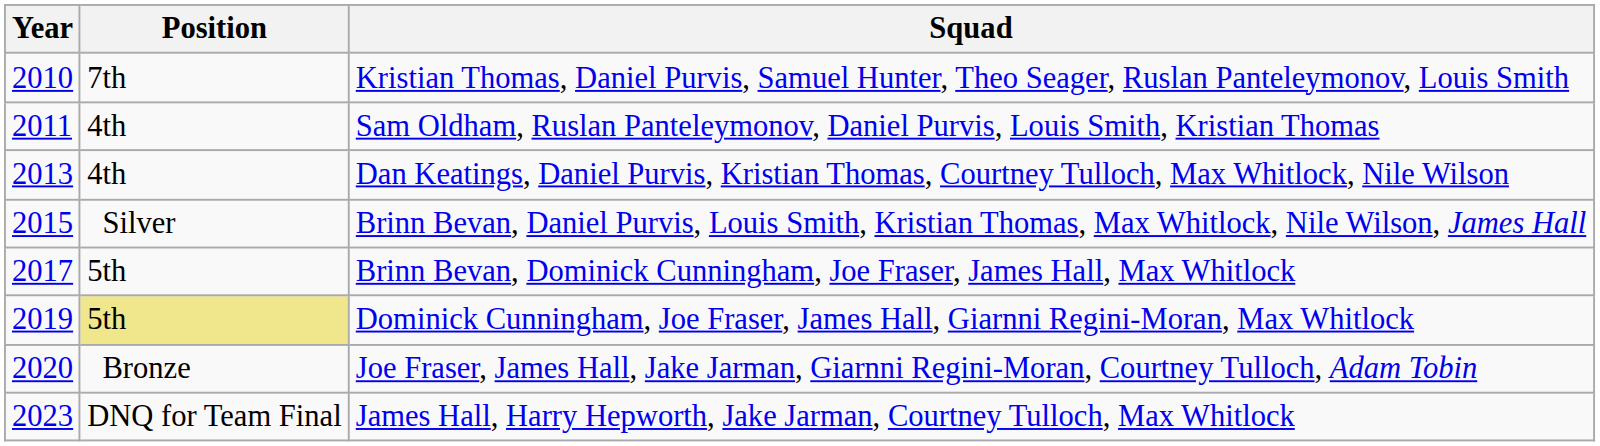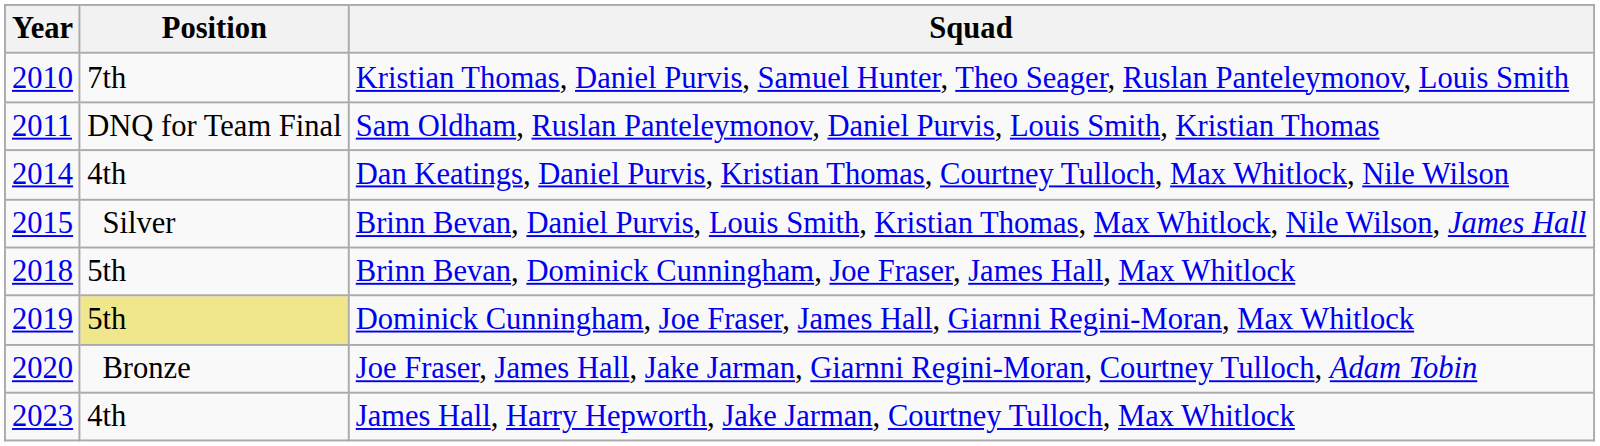(107, 125) 4th -> (214, 125) DNQ for Team Final
(43, 174) 2013 -> (43, 174) 2014
(43, 271) 2017 -> (43, 271) 2018
(214, 416) DNQ for Team Final -> (107, 416) 4th
